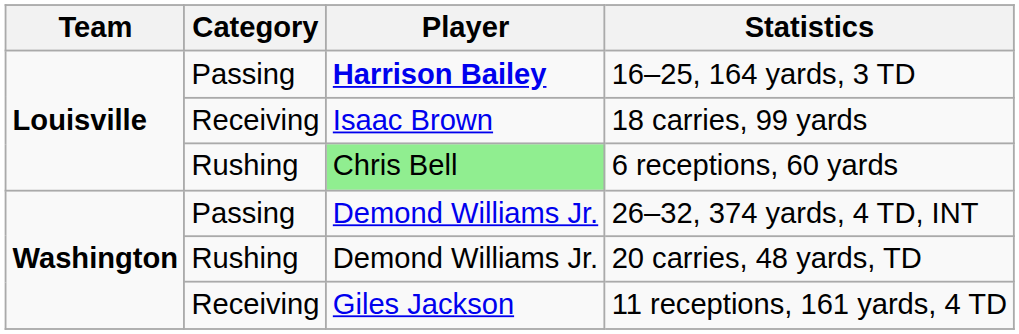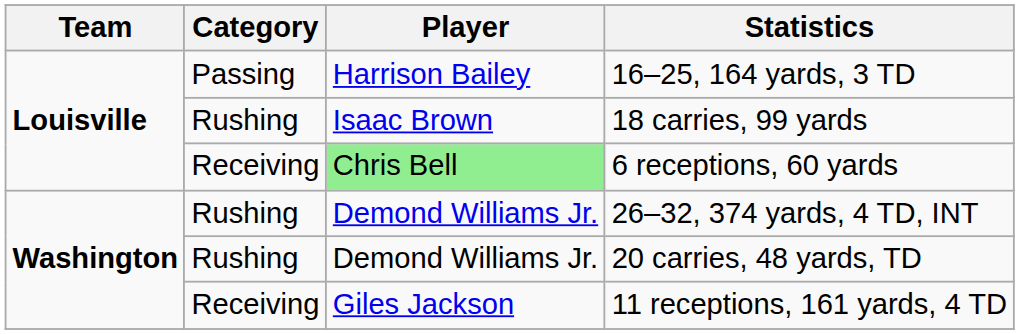(440, 73) bold -> (432, 73) normal
(255, 120) Receiving -> (245, 120) Rushing
(245, 166) Rushing -> (255, 166) Receiving
(243, 212) Passing -> (245, 212) Rushing
